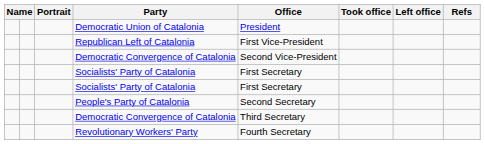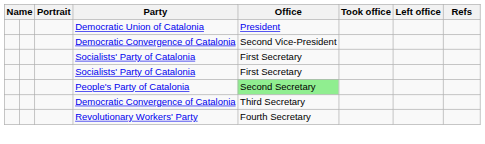- row: (12, 42)
(278, 102) no background -> (278, 87) lightgreen background
